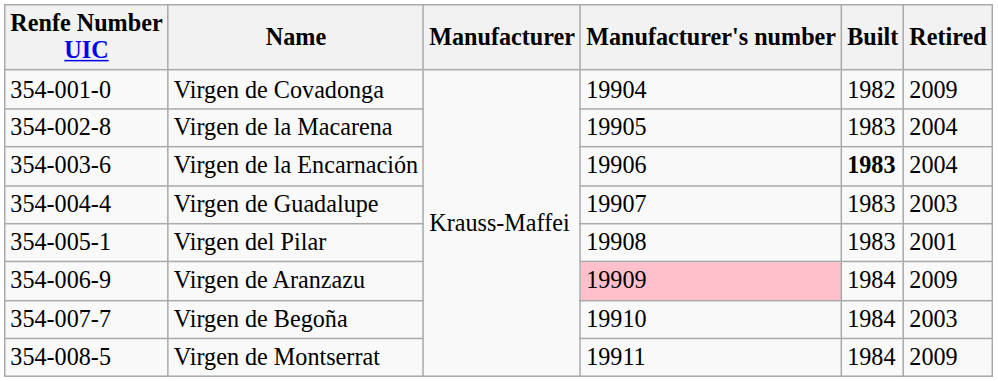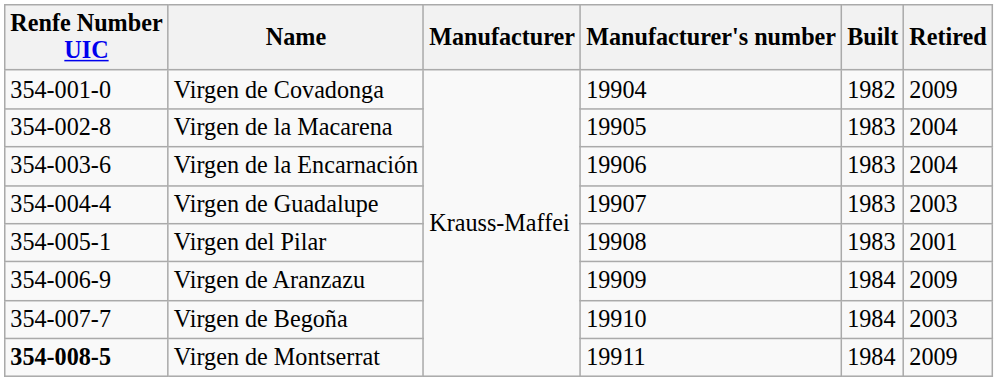(871, 165) bold -> (871, 165) normal
(616, 280) pink background -> (616, 280) no background
(61, 357) normal -> (61, 357) bold
